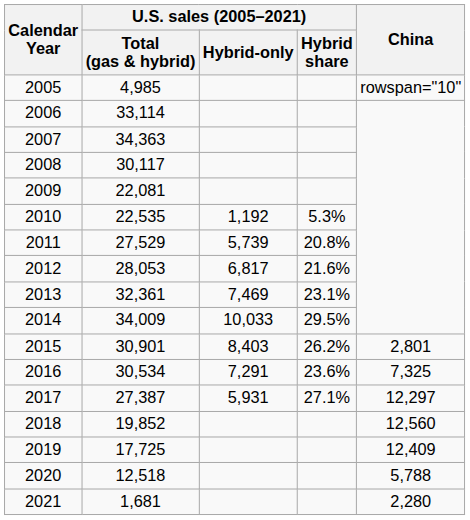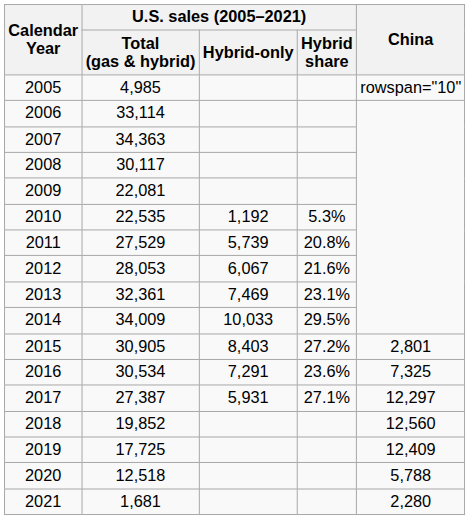(248, 268) 6,817 -> (248, 268) 6,067
(140, 346) 30,901 -> (140, 346) 30,905
(327, 346) 26.2% -> (327, 346) 27.2%
